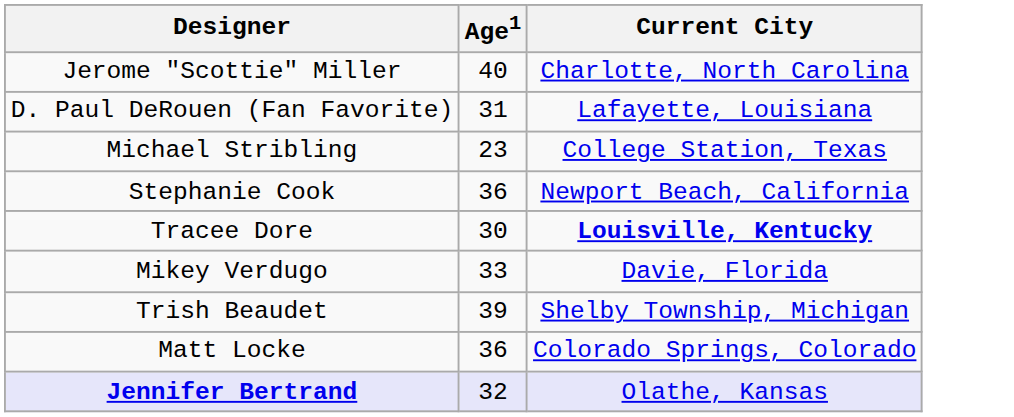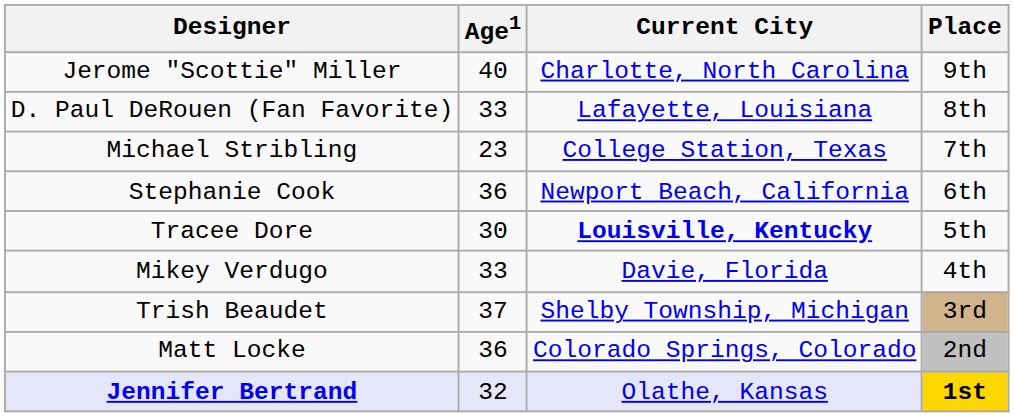+ column: (965, 28)
(493, 111) 31 -> (493, 111) 33
(493, 312) 39 -> (493, 312) 37
